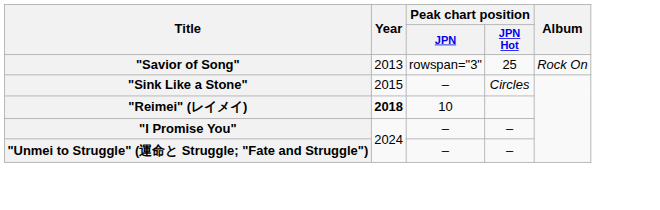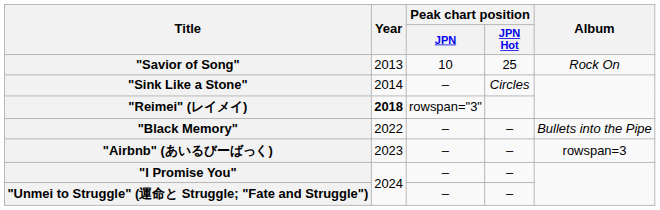(445, 64) rowspan="3" -> (445, 64) 10
(389, 85) 2015 -> (389, 85) 2014
(445, 107) 10 -> (445, 107) rowspan="3"
+ row: (188, 128)
+ row: (188, 150)
